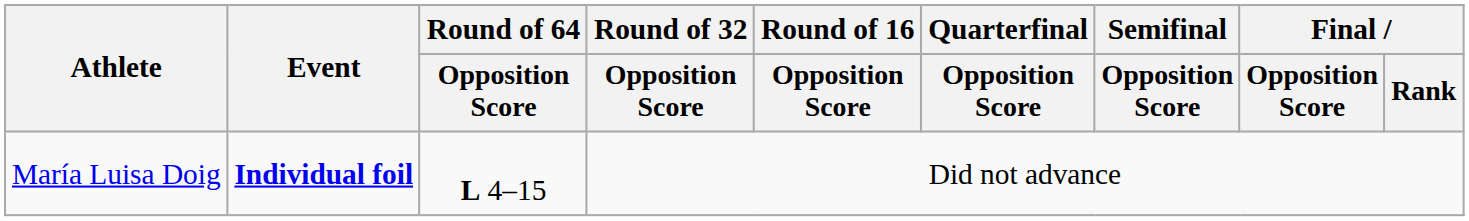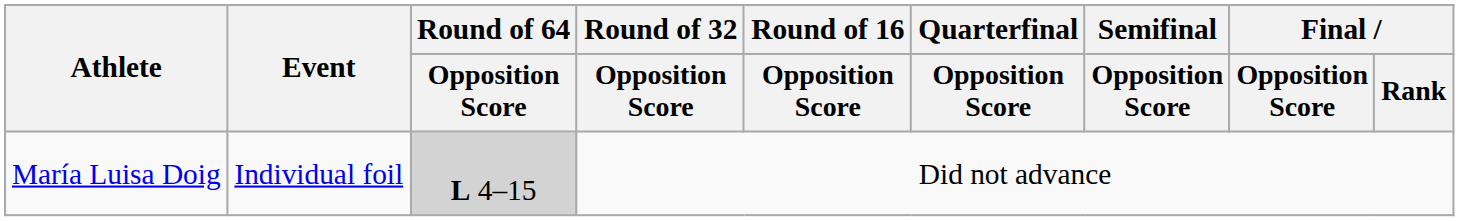(324, 173) bold -> (319, 173) normal
(504, 190) no background -> (494, 190) lightgrey background
